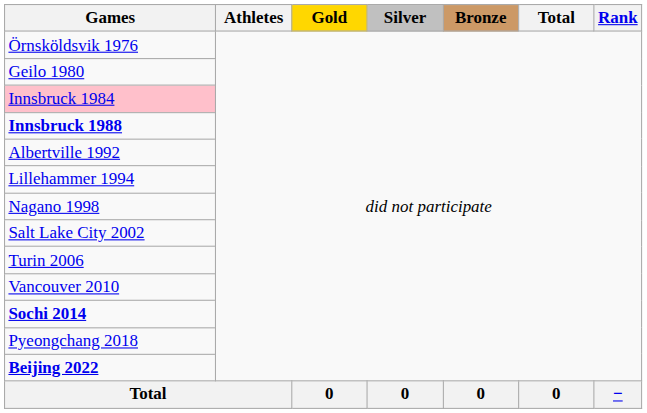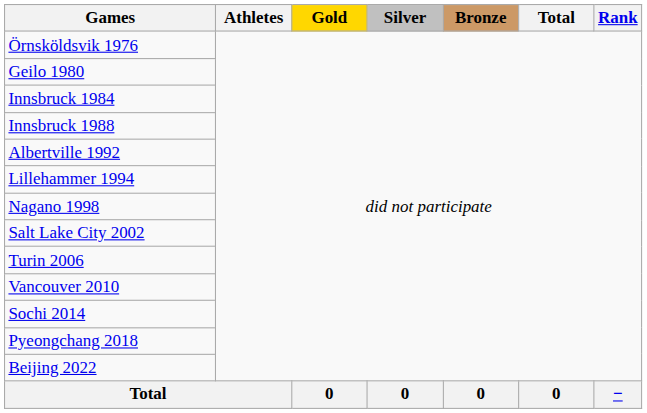(61, 98) pink background -> (61, 98) no background
(65, 125) bold -> (61, 125) normal
(47, 313) bold -> (47, 313) normal
(53, 367) bold -> (52, 367) normal
